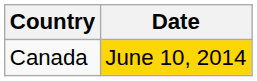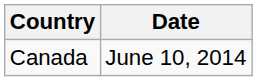(176, 57) gold background -> (176, 57) no background
